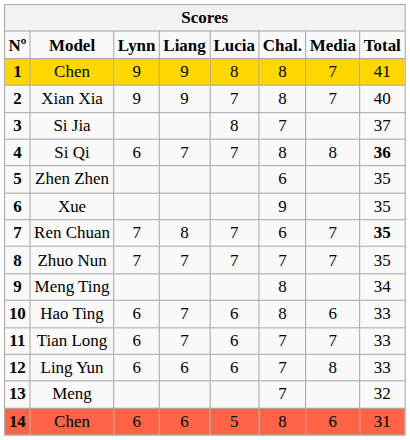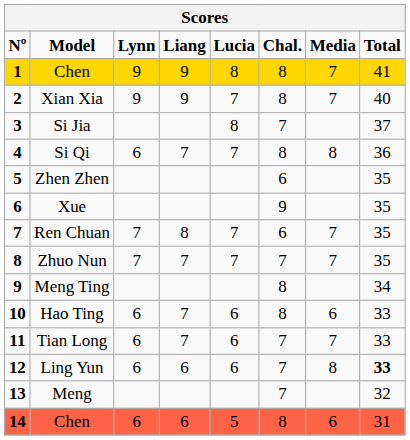(382, 152) bold -> (382, 152) normal
(382, 233) bold -> (382, 233) normal
(382, 367) normal -> (382, 367) bold
